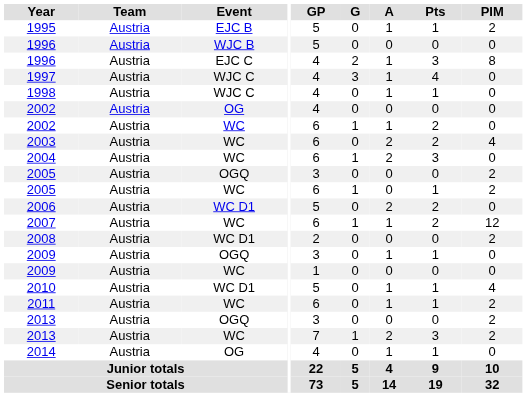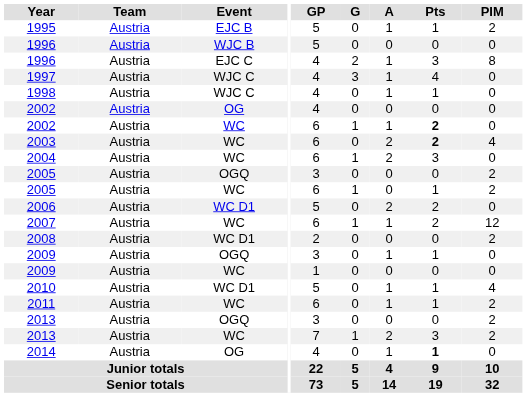(435, 125) normal -> (435, 125) bold
(435, 141) normal -> (435, 141) bold
(435, 352) normal -> (435, 352) bold
